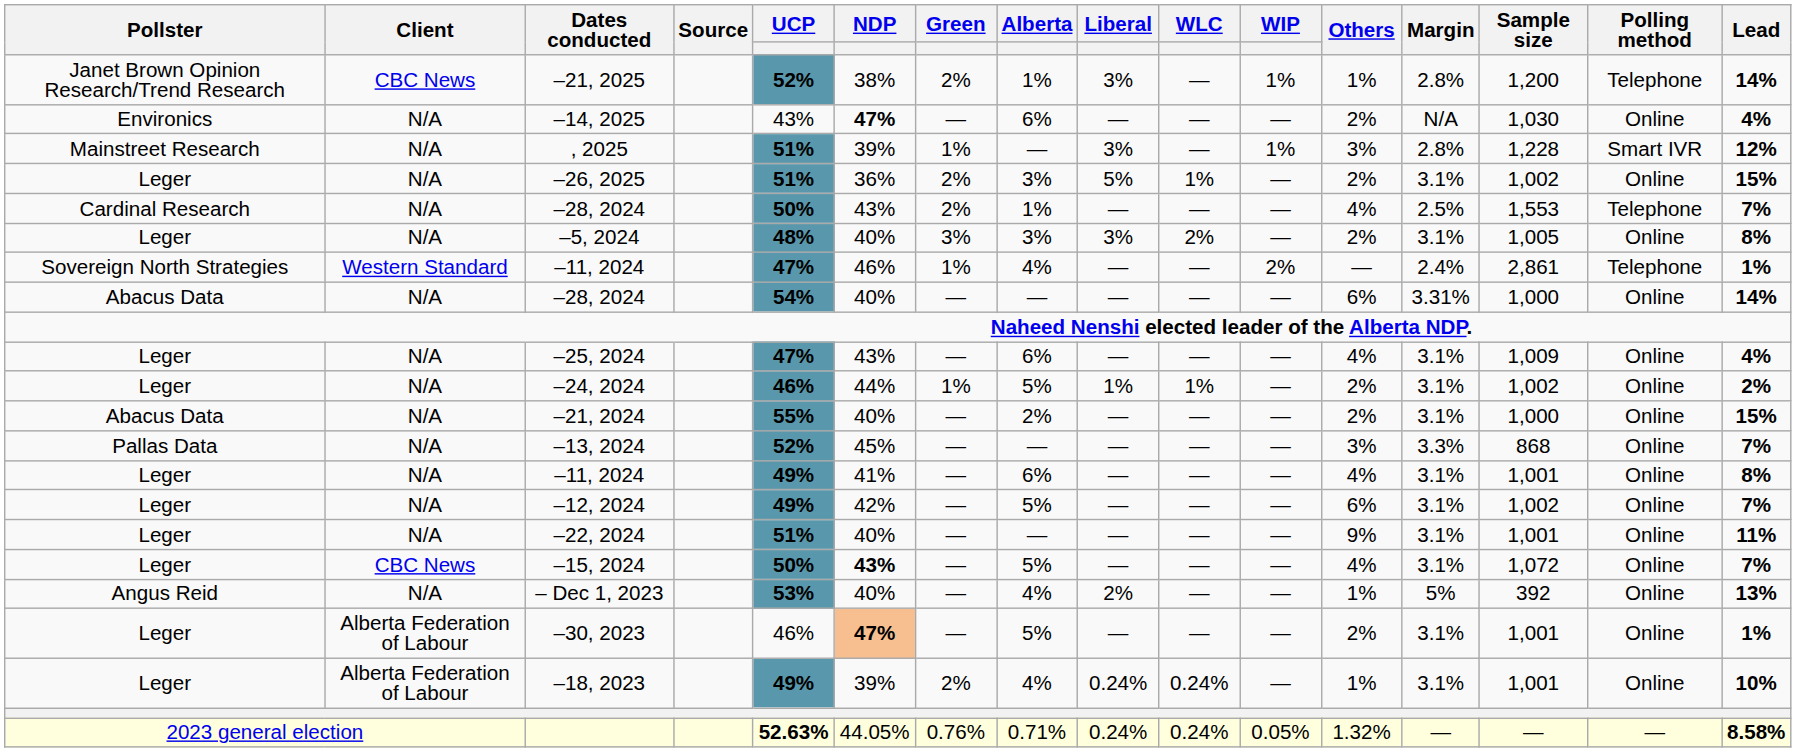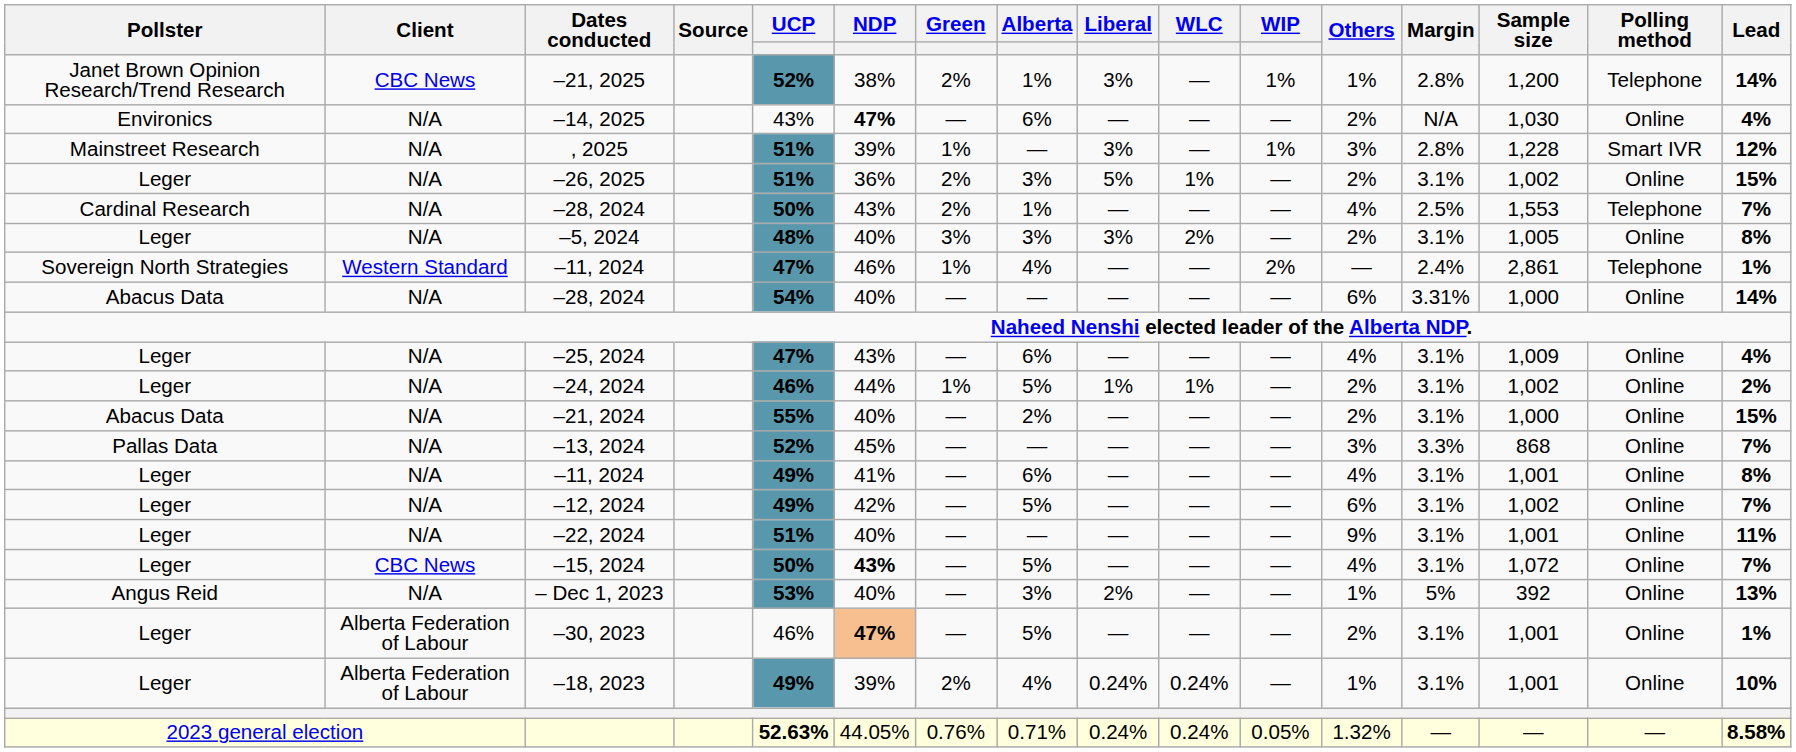(1037, 594) 4% -> (1037, 594) 3%
